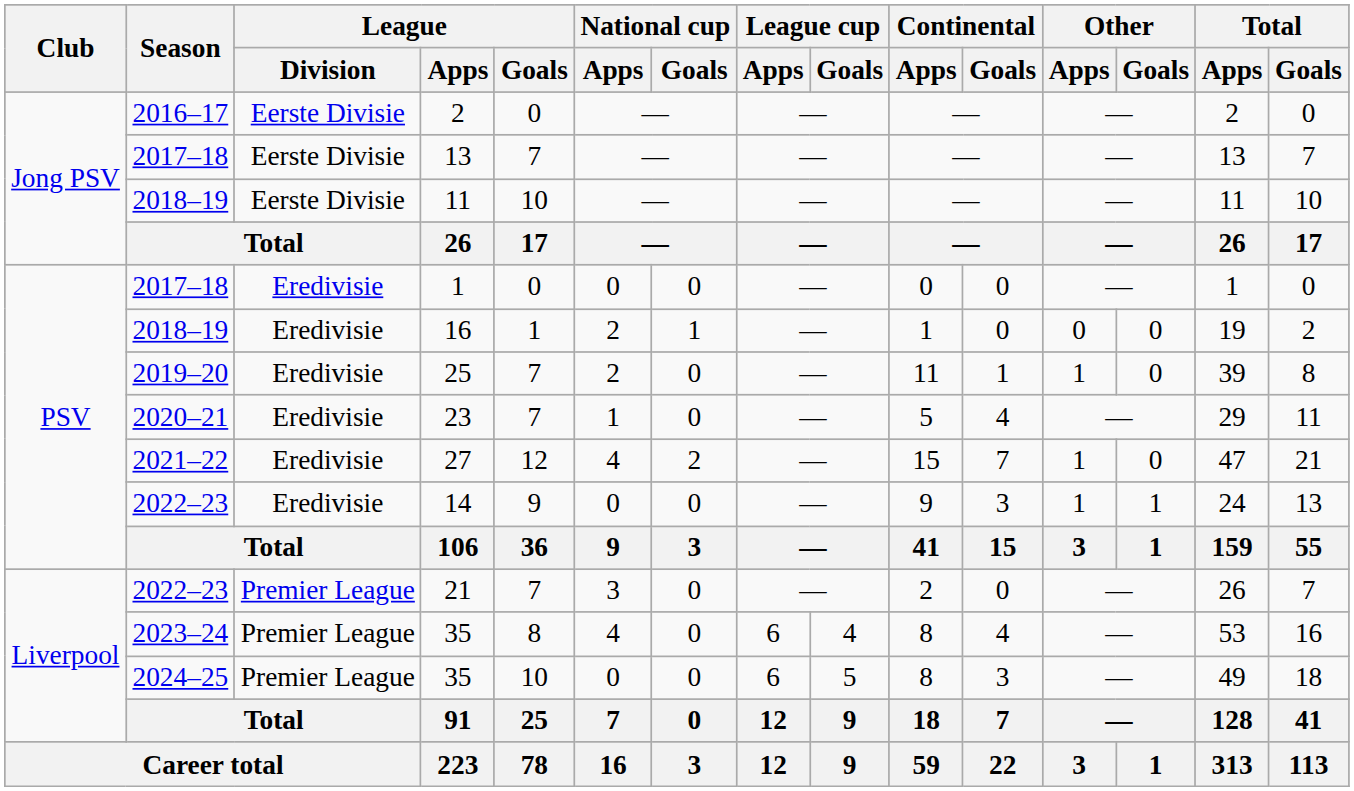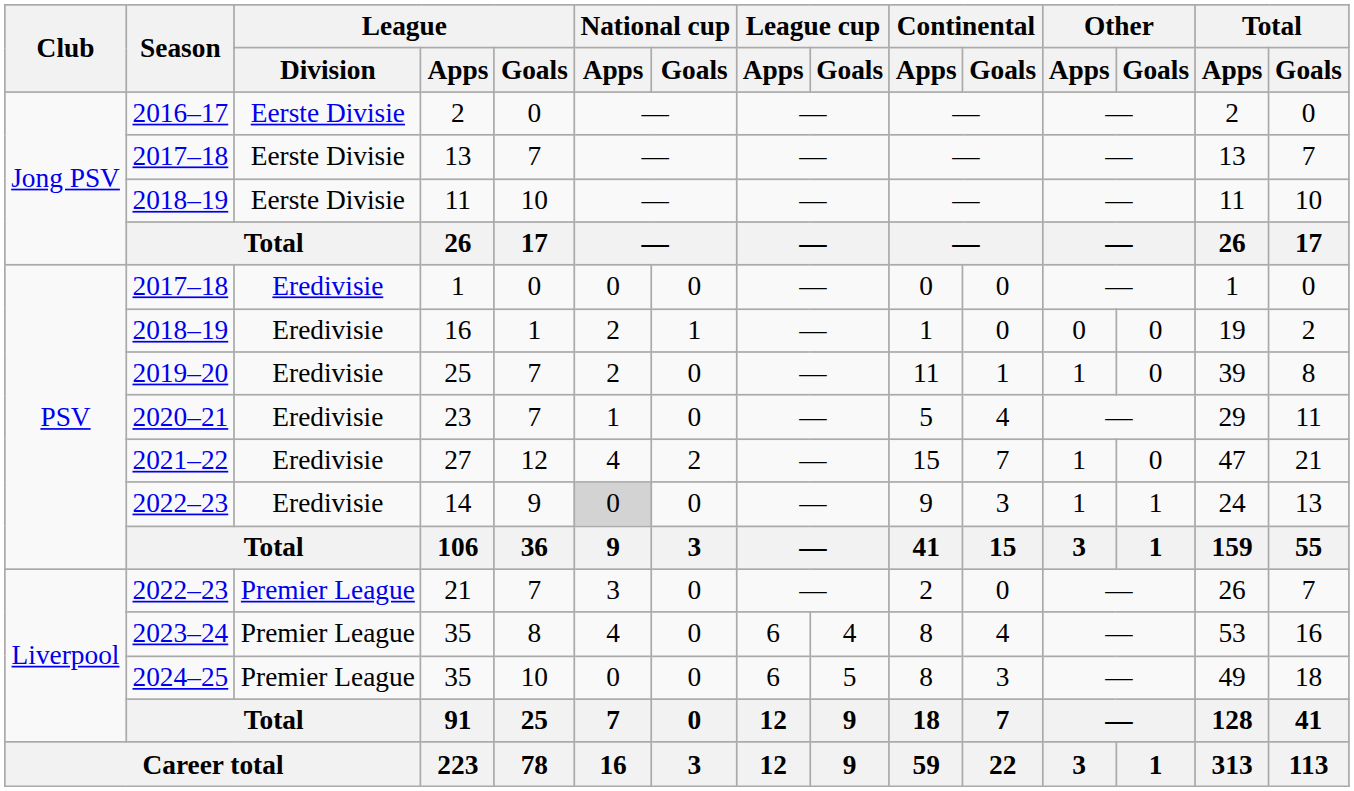(613, 503) no background -> (613, 503) lightgrey background
